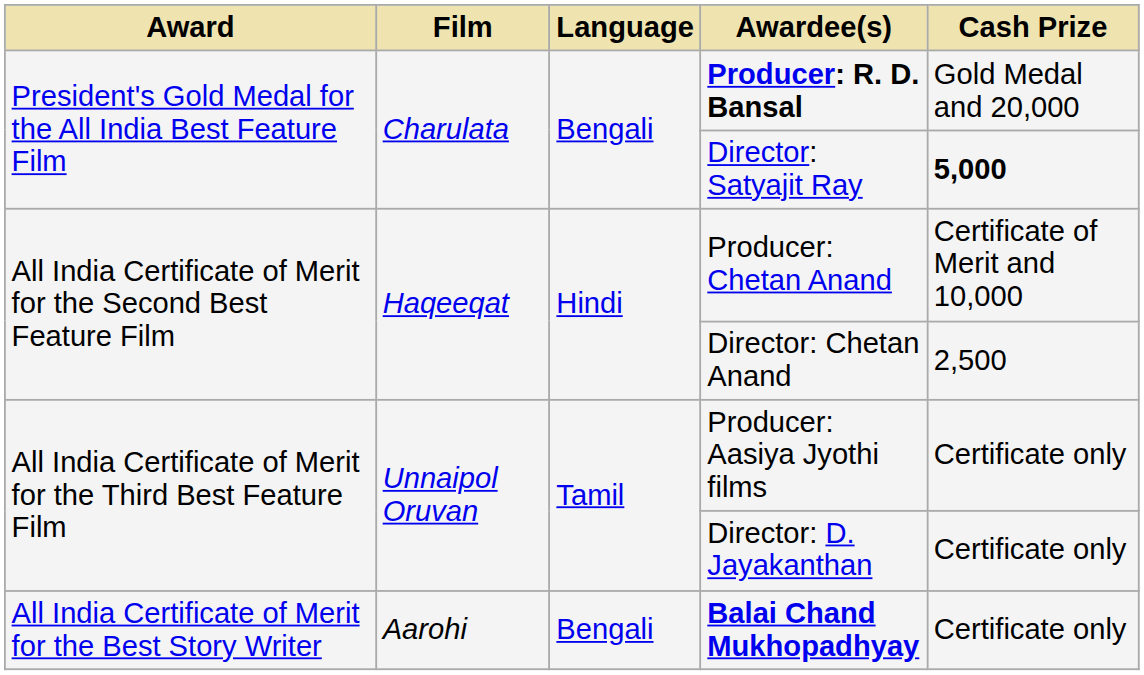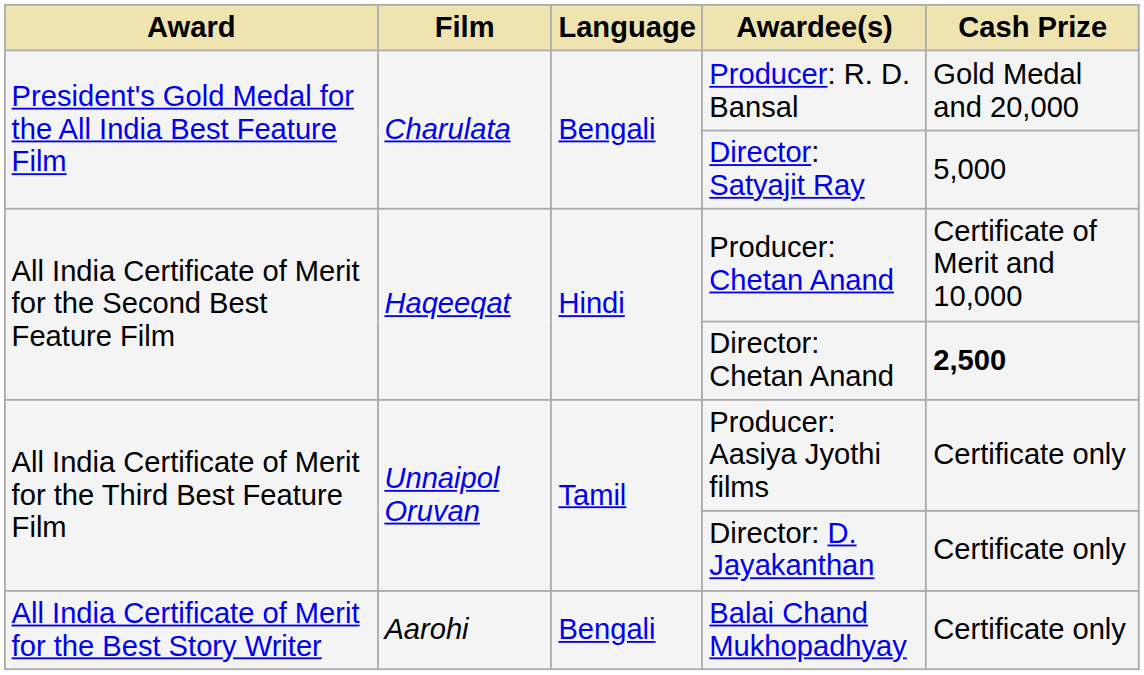(813, 90) bold -> (810, 90) normal
(970, 169) bold -> (970, 169) normal
(970, 359) normal -> (970, 359) bold
(813, 629) bold -> (808, 629) normal
